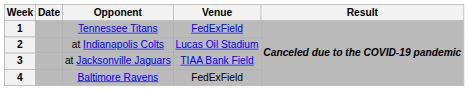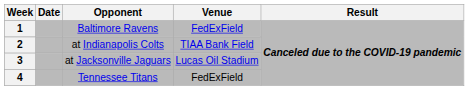(118, 28) Tennessee Titans -> (118, 28) Baltimore Ravens
(217, 45) Lucas Oil Stadium -> (217, 45) TIAA Bank Field
(217, 61) TIAA Bank Field -> (217, 61) Lucas Oil Stadium
(118, 77) Baltimore Ravens -> (118, 77) Tennessee Titans
